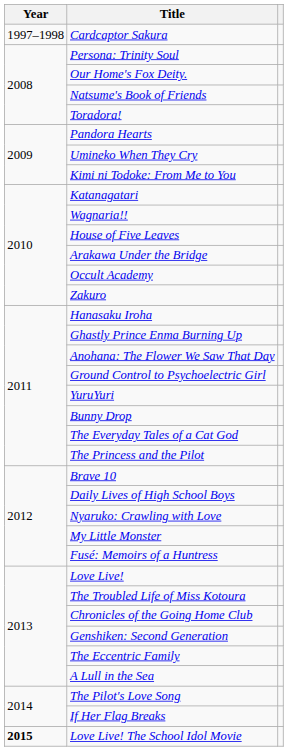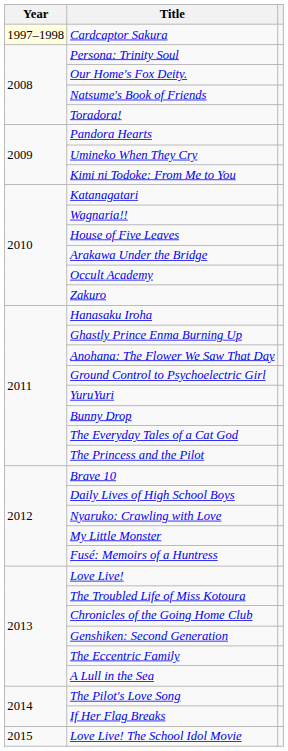(36, 34) no background -> (36, 34) lightyellow background
(20, 736) bold -> (20, 736) normal
